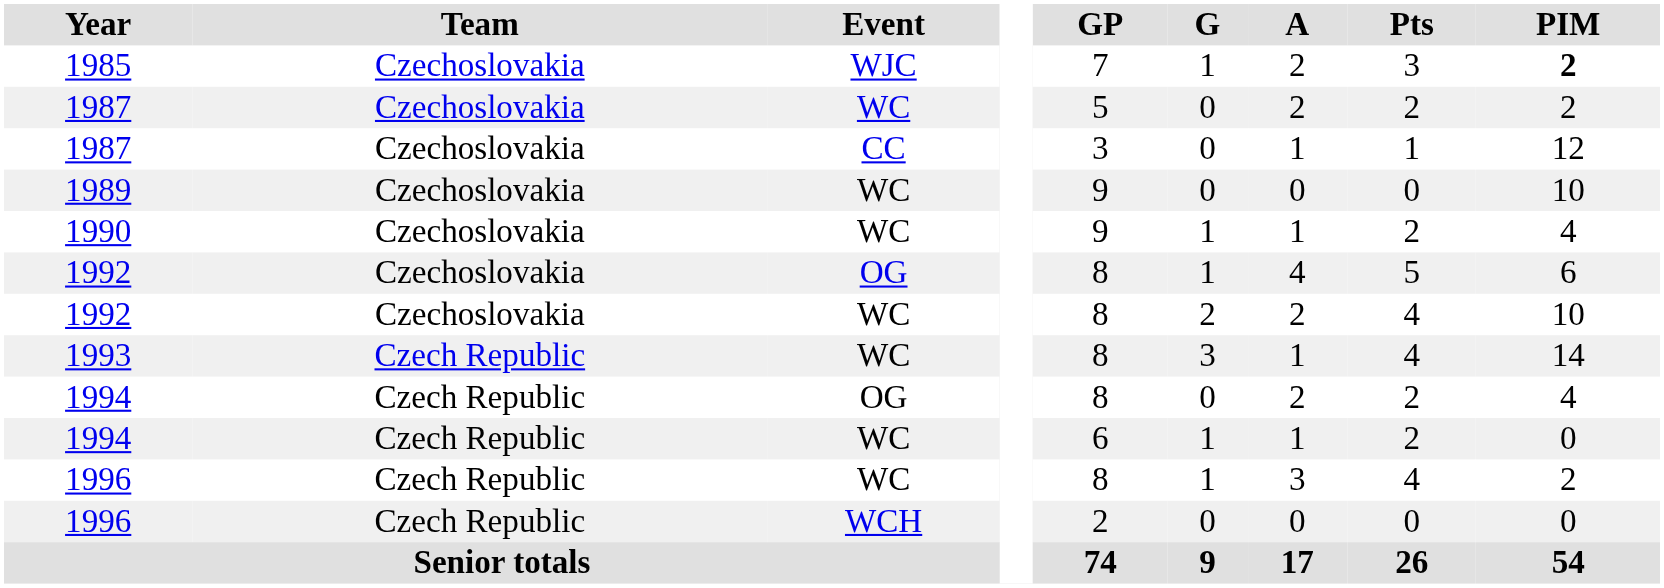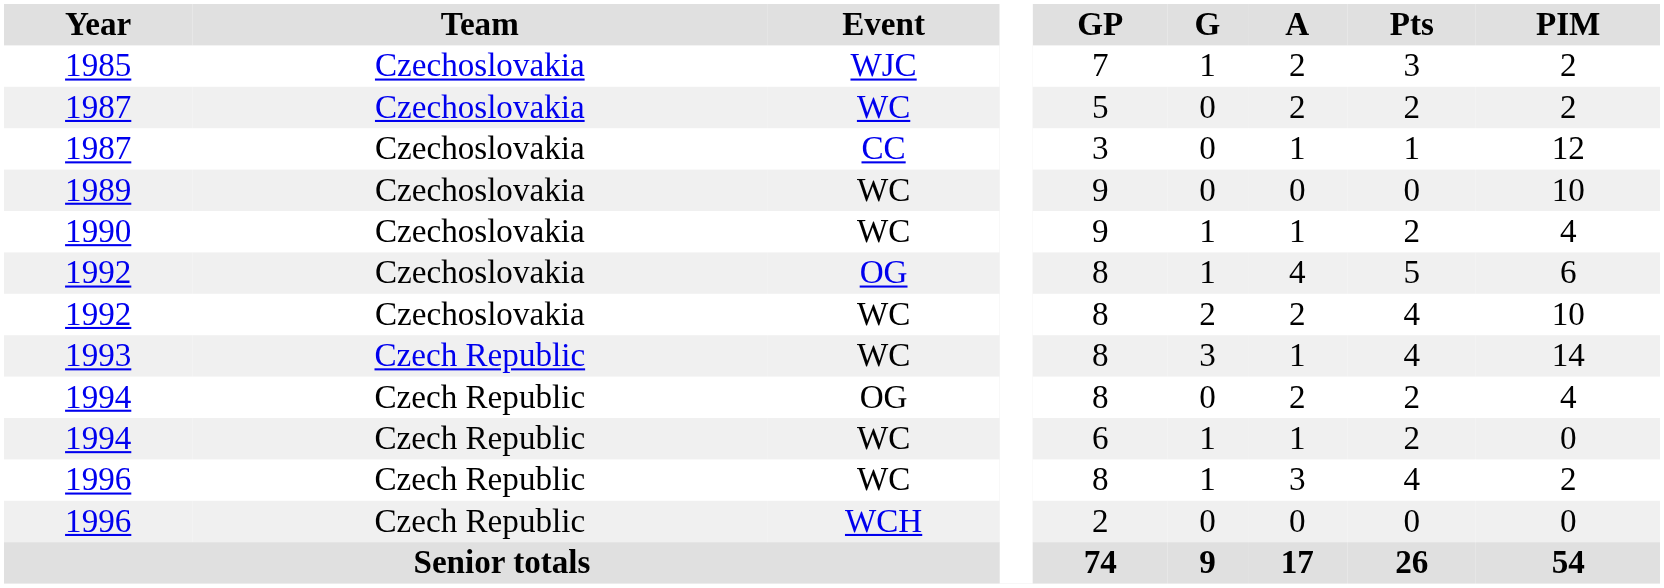(1568, 65) bold -> (1568, 65) normal
